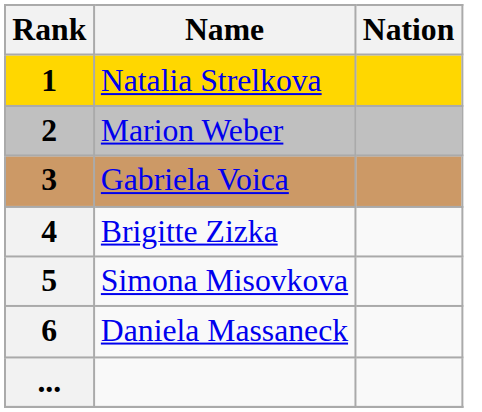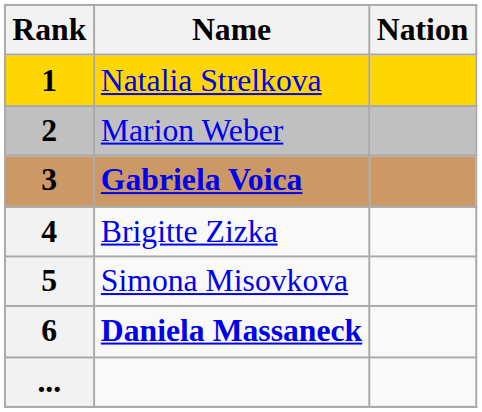(195, 180) normal -> (202, 180) bold
(224, 331) normal -> (232, 331) bold
